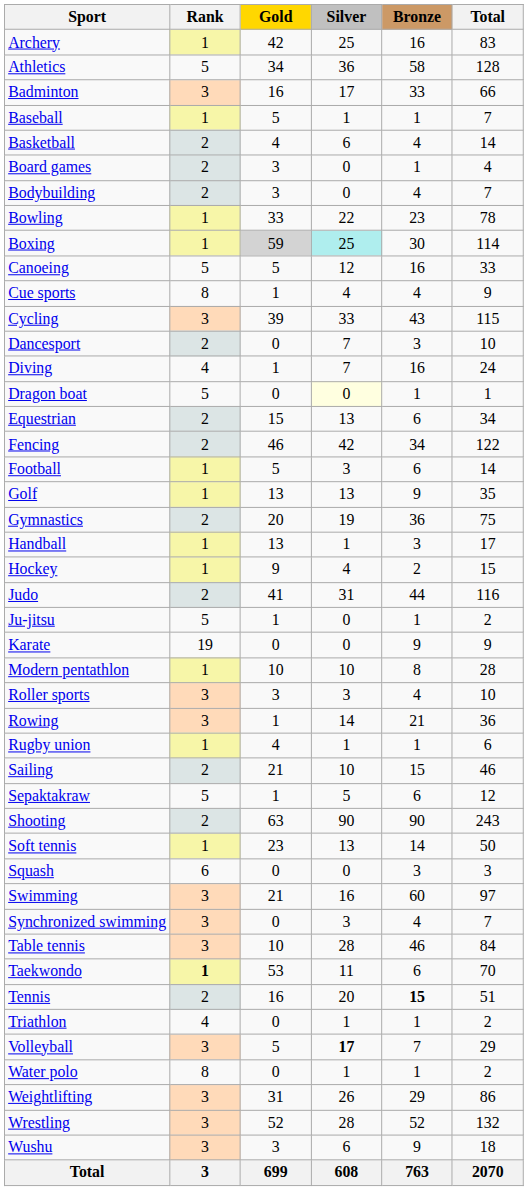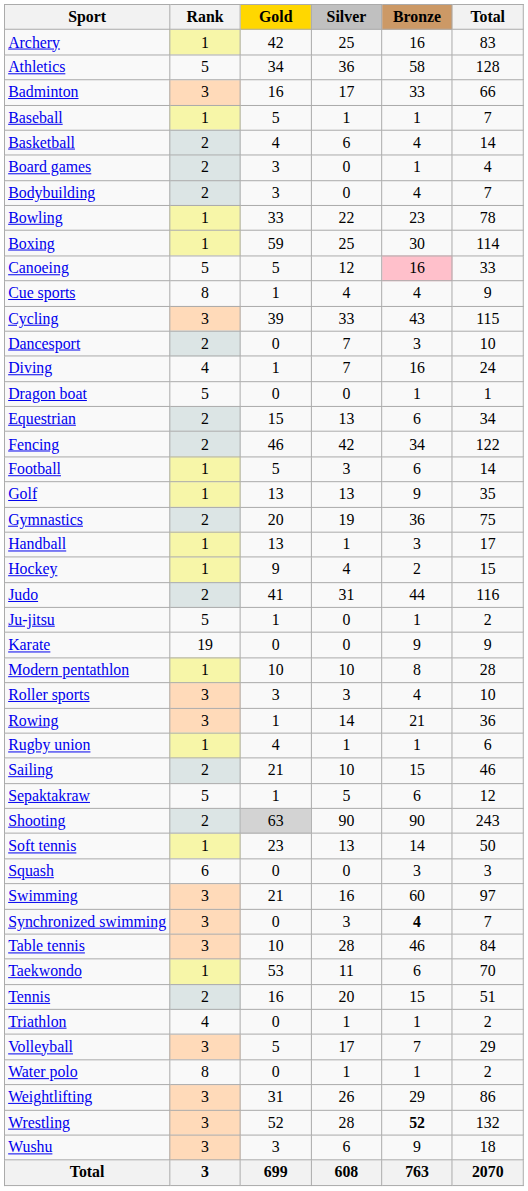(276, 243) lightgrey background -> (276, 243) no background
(346, 243) paleturquoise background -> (346, 243) no background
(417, 268) no background -> (417, 268) pink background
(346, 393) lightyellow background -> (346, 393) no background
(276, 820) no background -> (276, 820) lightgrey background
(417, 921) normal -> (417, 921) bold
(205, 971) bold -> (205, 971) normal
(417, 996) bold -> (417, 996) normal
(346, 1047) bold -> (346, 1047) normal
(417, 1122) normal -> (417, 1122) bold
